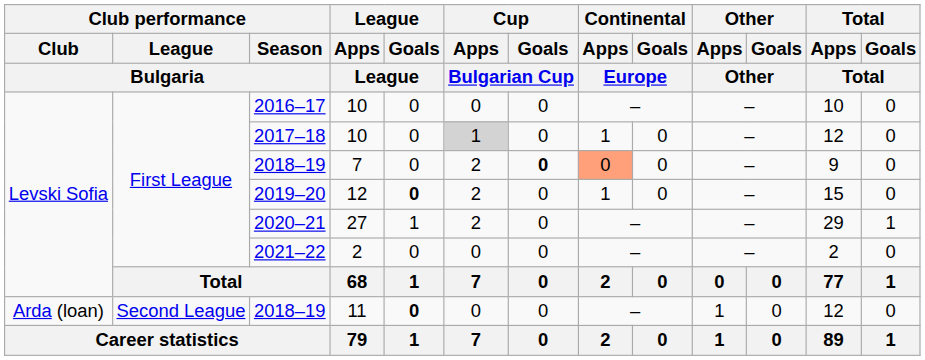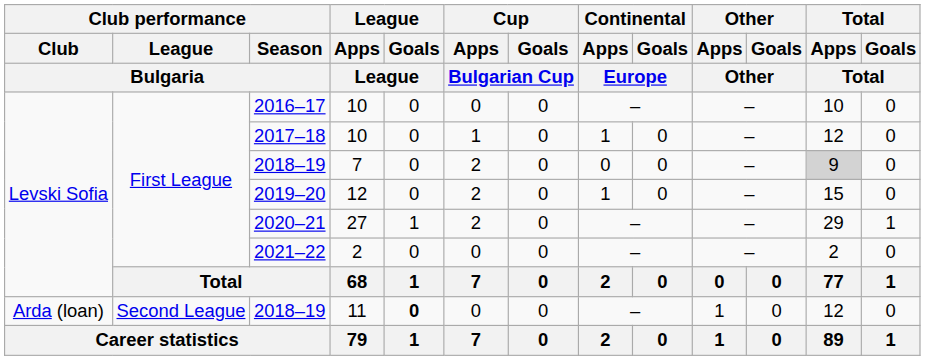(476, 135) lightgrey background -> (476, 135) no background
(543, 164) bold -> (543, 164) normal
(605, 164) lightsalmon background -> (605, 164) no background
(834, 164) no background -> (834, 164) lightgrey background
(414, 194) bold -> (414, 194) normal
